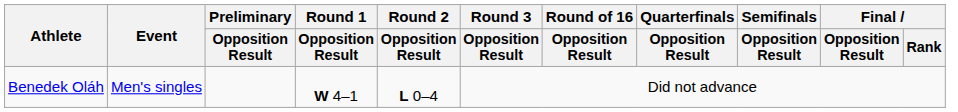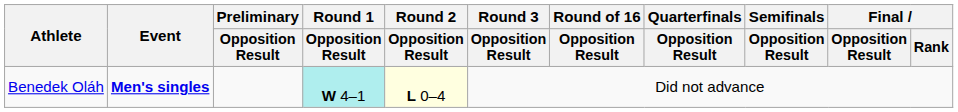(156, 87) normal -> (160, 87) bold
(336, 96) no background -> (344, 96) paleturquoise background
(419, 96) no background -> (426, 96) lightyellow background
